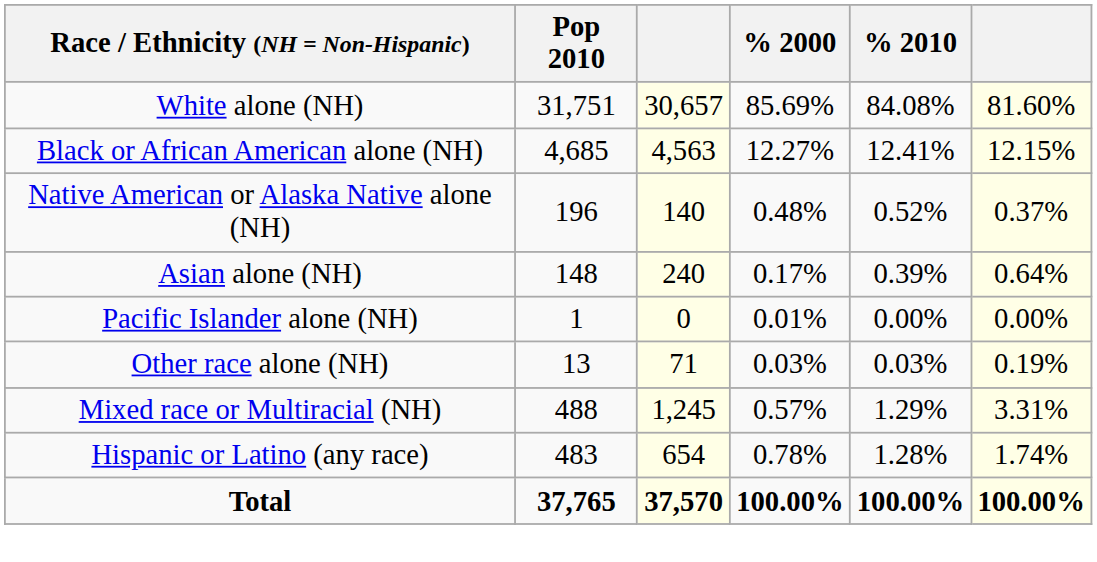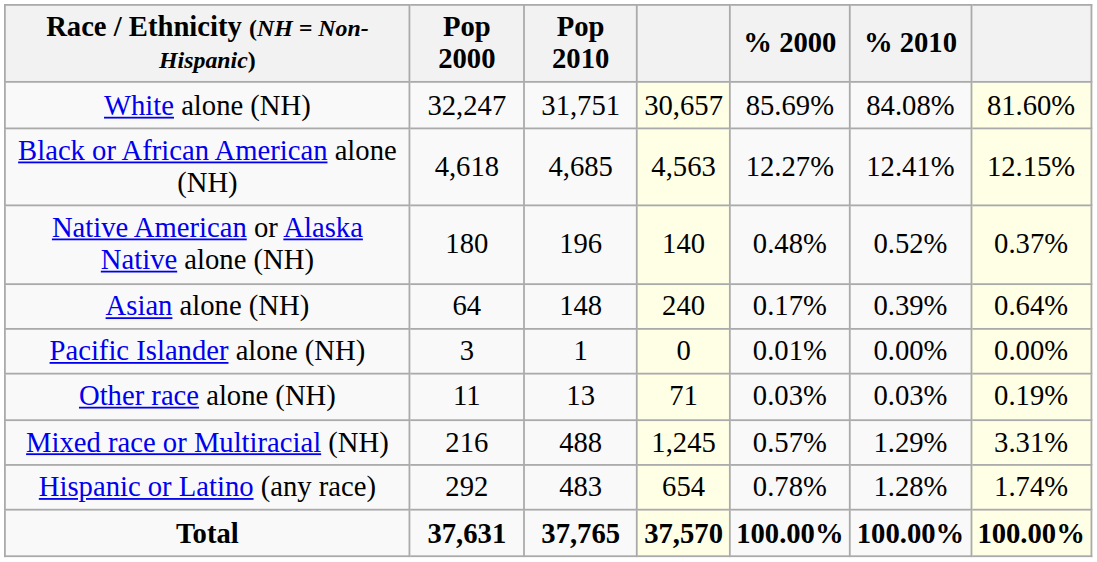+ column: (467, 43)
